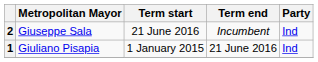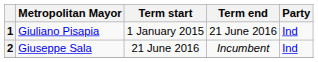rows swapped: (10, 48) <-> (10, 31)
